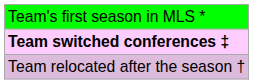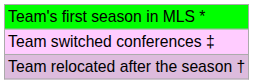(119, 41) bold -> (111, 41) normal
